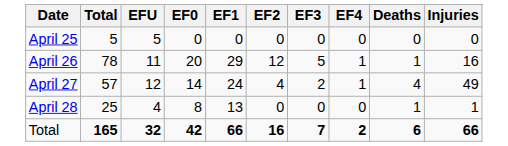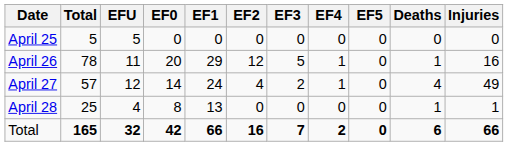+ column: (370, 15)
